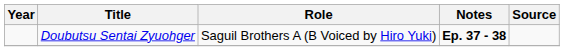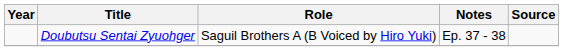(474, 35) bold -> (474, 35) normal
